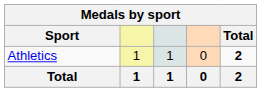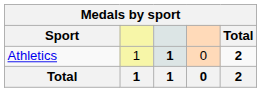(170, 57) normal -> (170, 57) bold
